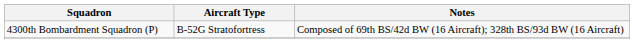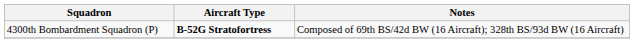(221, 29) normal -> (224, 29) bold
